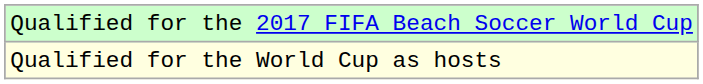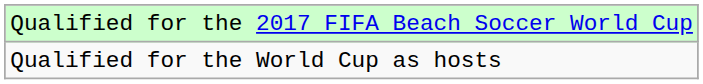(256, 60) lightyellow background -> (256, 60) no background
